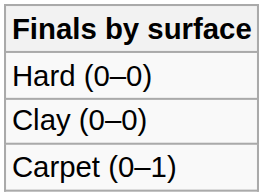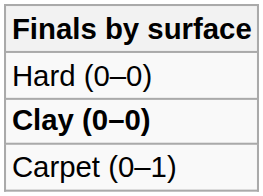(80, 121) normal -> (81, 121) bold
